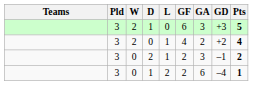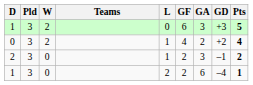columns swapped: (56, 12) <-> (151, 12)
